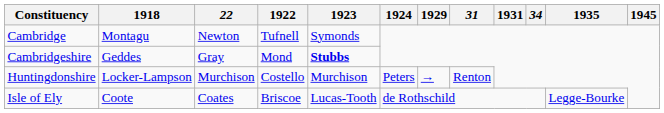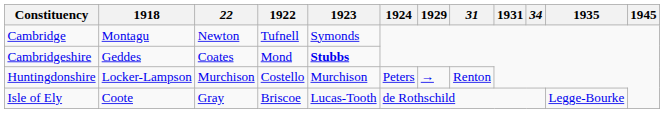(211, 56) Gray -> (216, 56) Coates
(216, 98) Coates -> (211, 98) Gray
